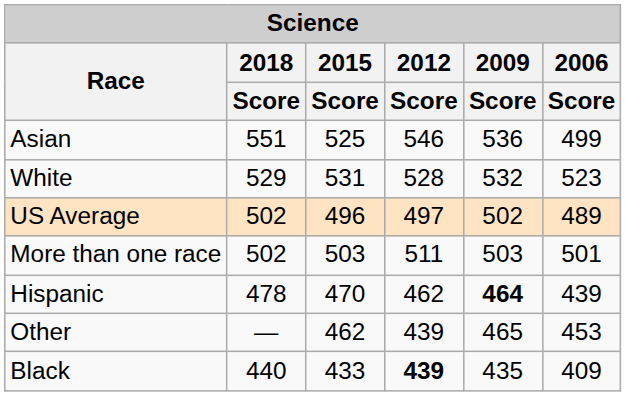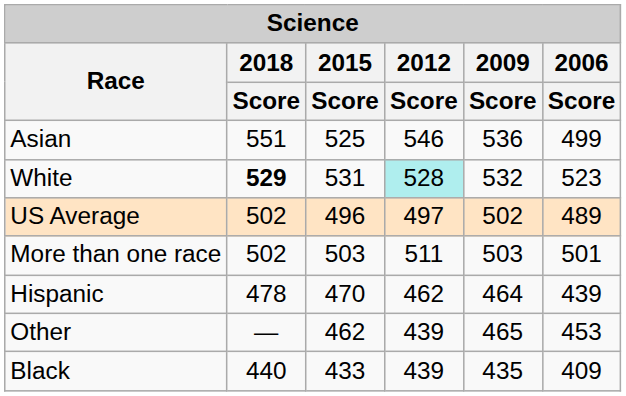(266, 178) normal -> (266, 178) bold
(424, 178) no background -> (424, 178) paleturquoise background
(503, 293) bold -> (503, 293) normal
(424, 370) bold -> (424, 370) normal
